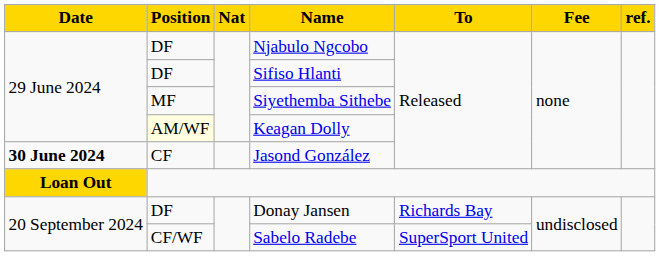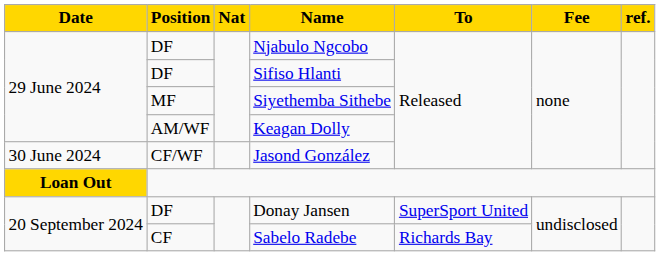(180, 127) lightyellow background -> (180, 127) no background
(57, 155) bold -> (55, 155) normal
(161, 155) CF -> (177, 155) CF/WF
(446, 210) Richards Bay -> (463, 210) SuperSport United
(177, 237) CF/WF -> (161, 237) CF
(463, 237) SuperSport United -> (446, 237) Richards Bay
